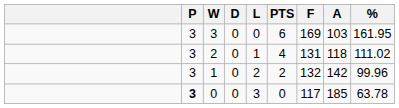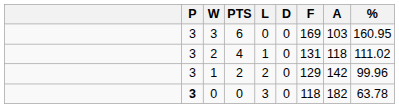columns swapped: (235, 14) <-> (282, 14)
(372, 34) 161.95 -> (372, 34) 160.95
(310, 73) 132 -> (310, 73) 129
(310, 93) 117 -> (310, 93) 118
(337, 93) 185 -> (337, 93) 182
